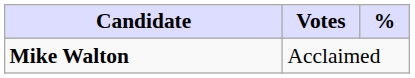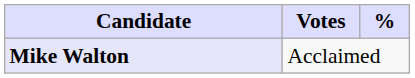(69, 55) no background -> (69, 55) lavender background
